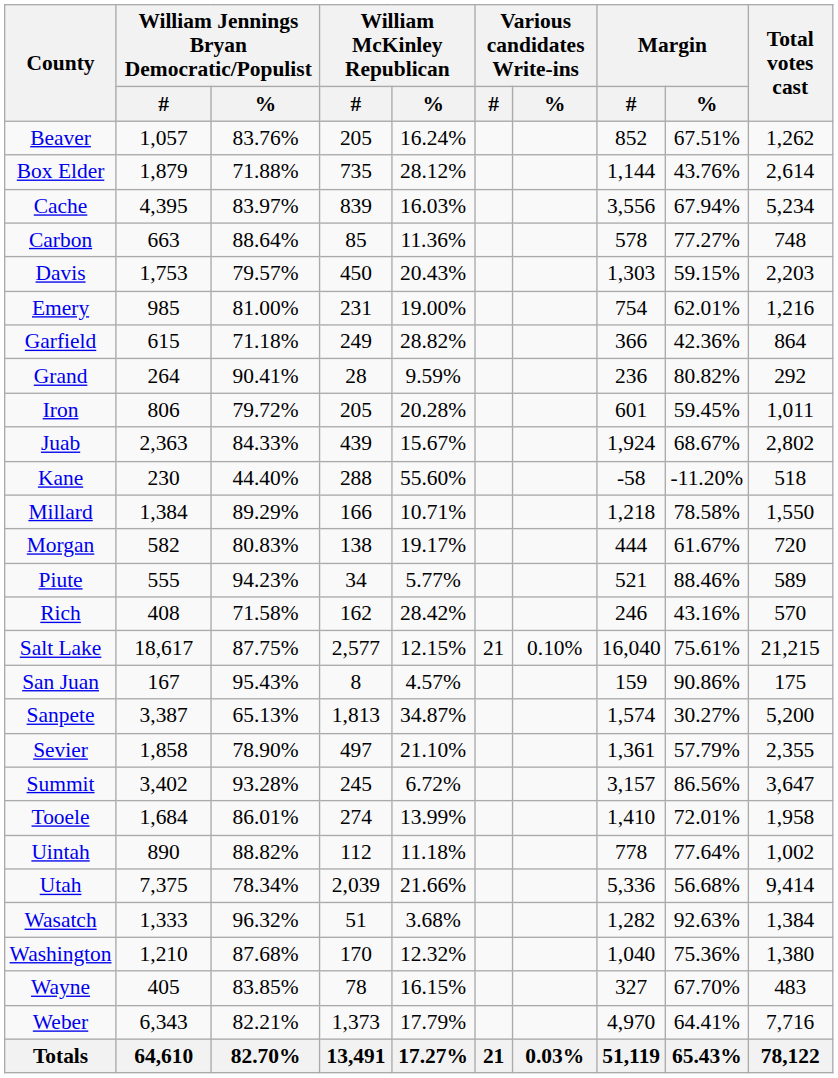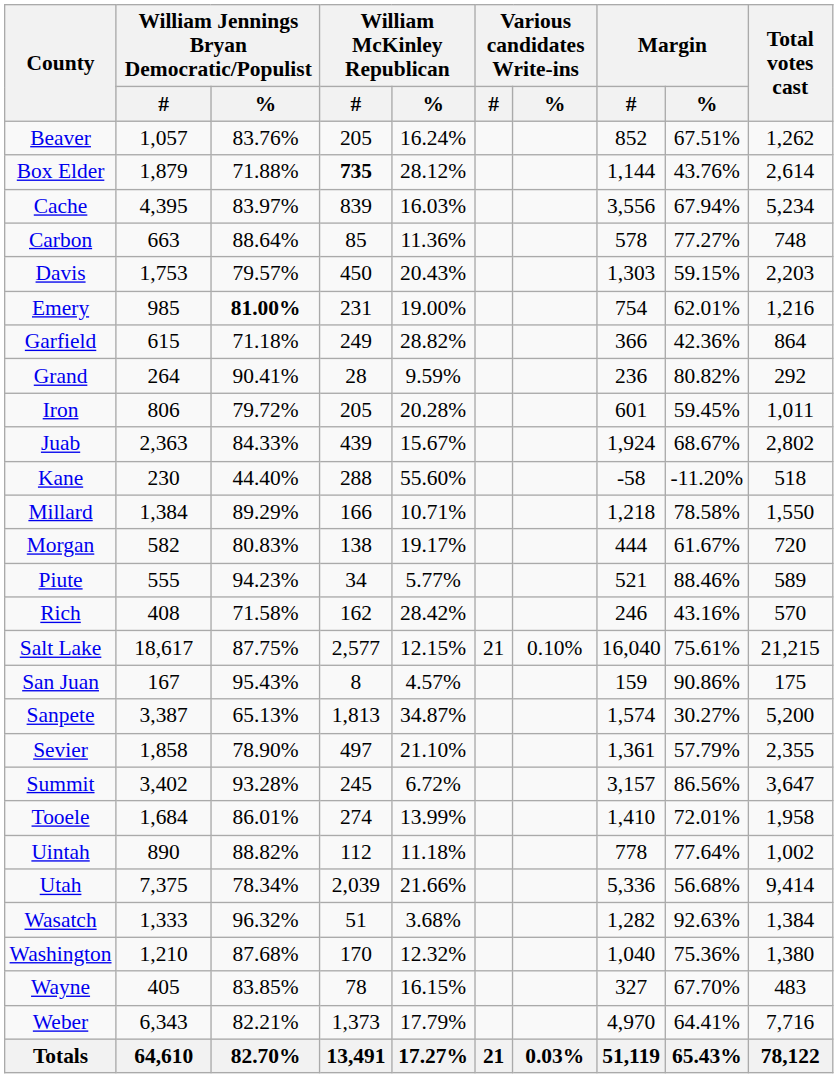(356, 171) normal -> (356, 171) bold
(266, 307) normal -> (266, 307) bold
